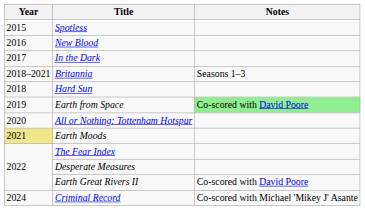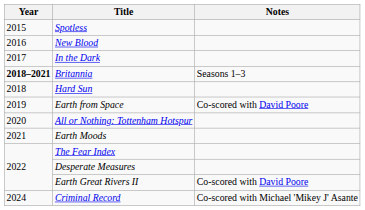(29, 74) normal -> (29, 74) bold
(253, 105) lightgreen background -> (253, 105) no background
(16, 136) khaki background -> (16, 136) no background
